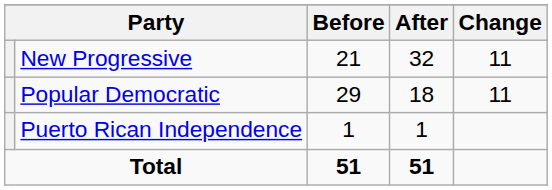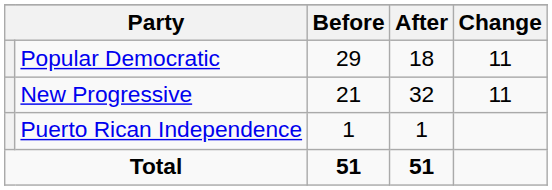rows swapped: (120, 94) <-> (106, 58)
